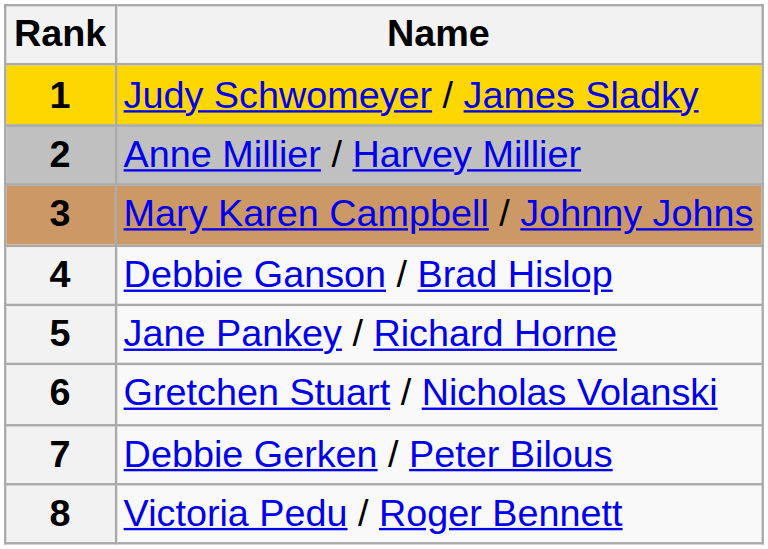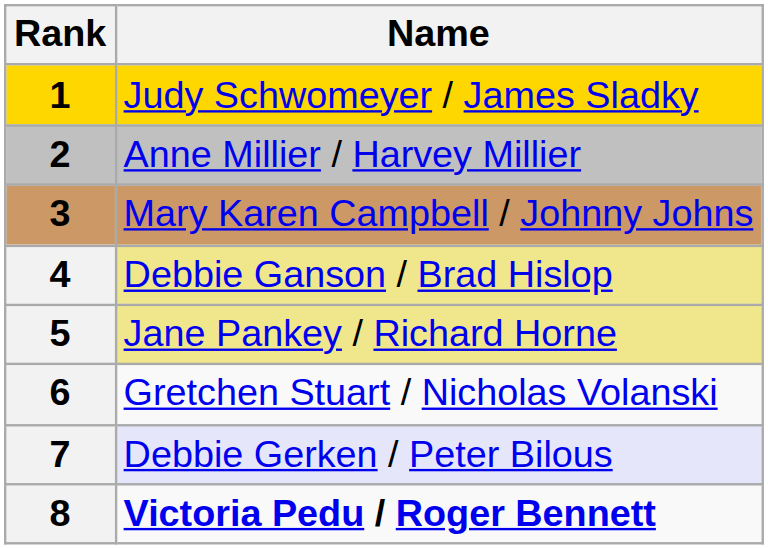(368, 273) no background -> (368, 273) khaki background
(370, 333) no background -> (370, 333) khaki background
(368, 453) no background -> (368, 453) lavender background
(373, 513) normal -> (390, 513) bold
